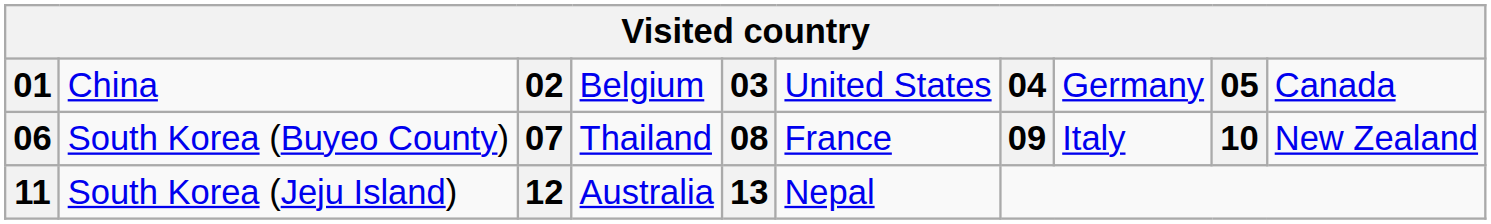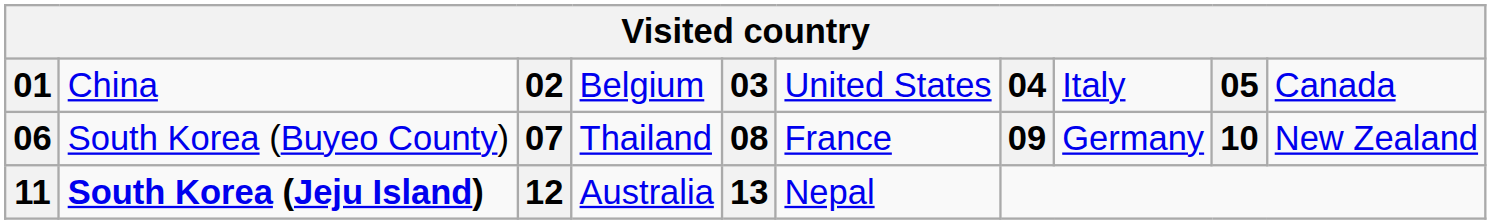(1133, 85) Germany -> (1094, 85) Italy
(1094, 138) Italy -> (1133, 138) Germany
(262, 191) normal -> (276, 191) bold
